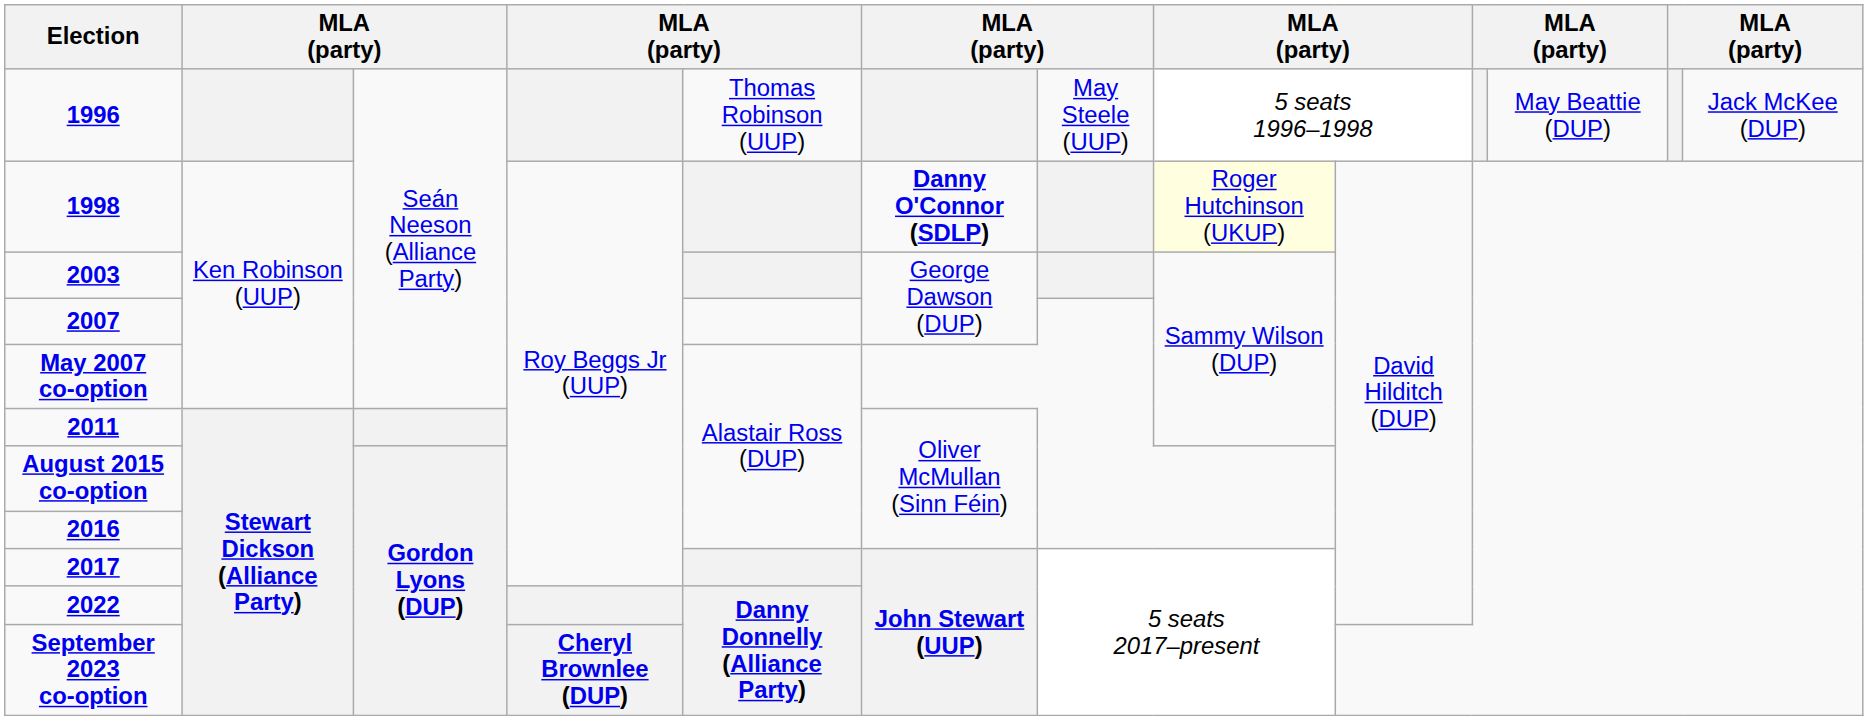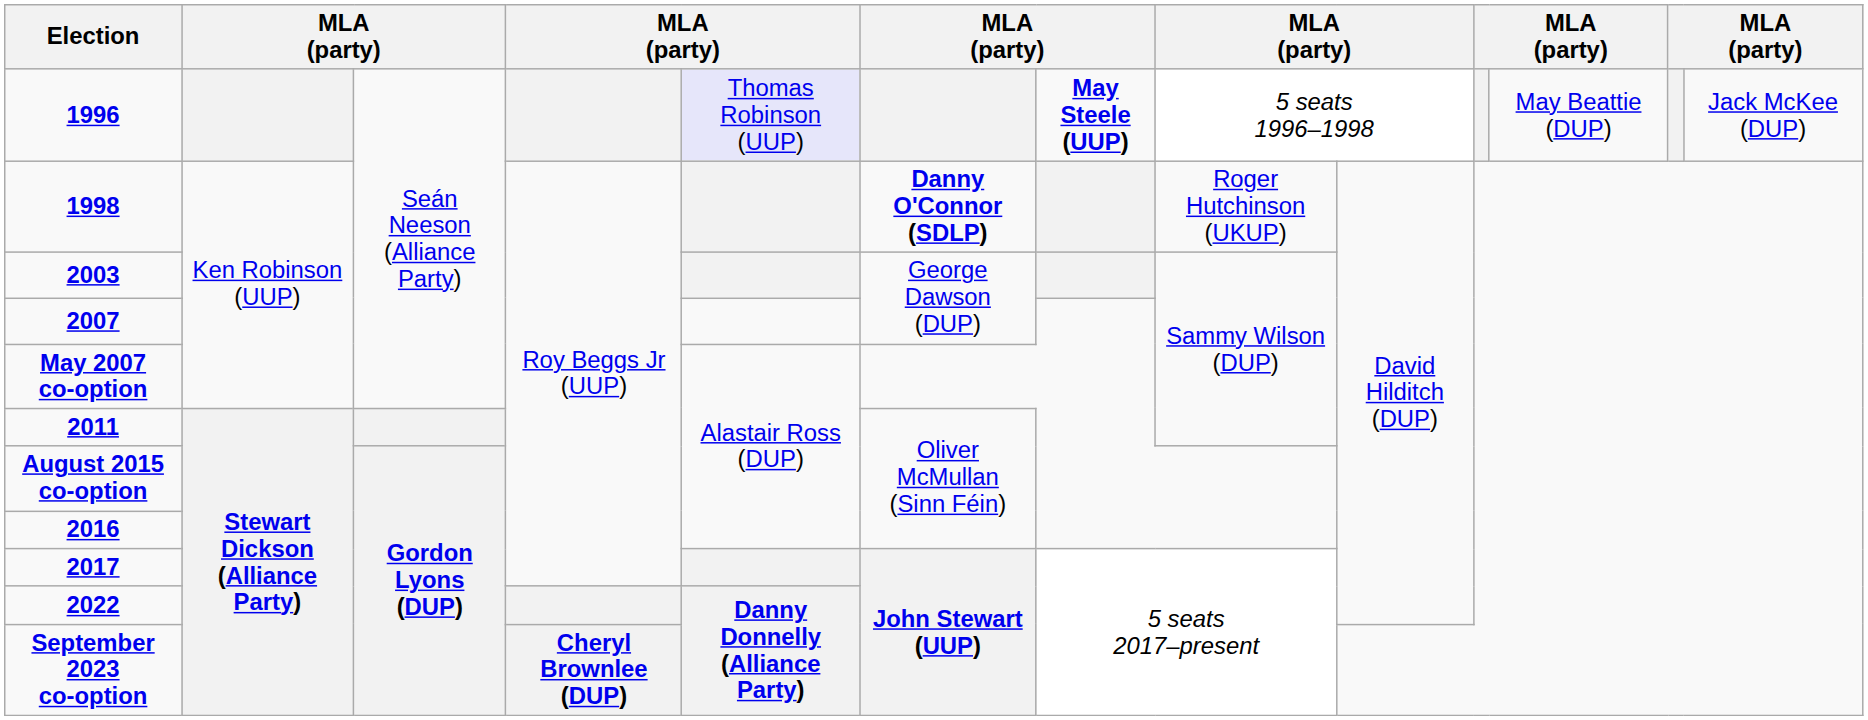(772, 114) no background -> (771, 114) lavender background
(1096, 114) normal -> (1096, 114) bold
(1244, 206) lightyellow background -> (1246, 206) no background
